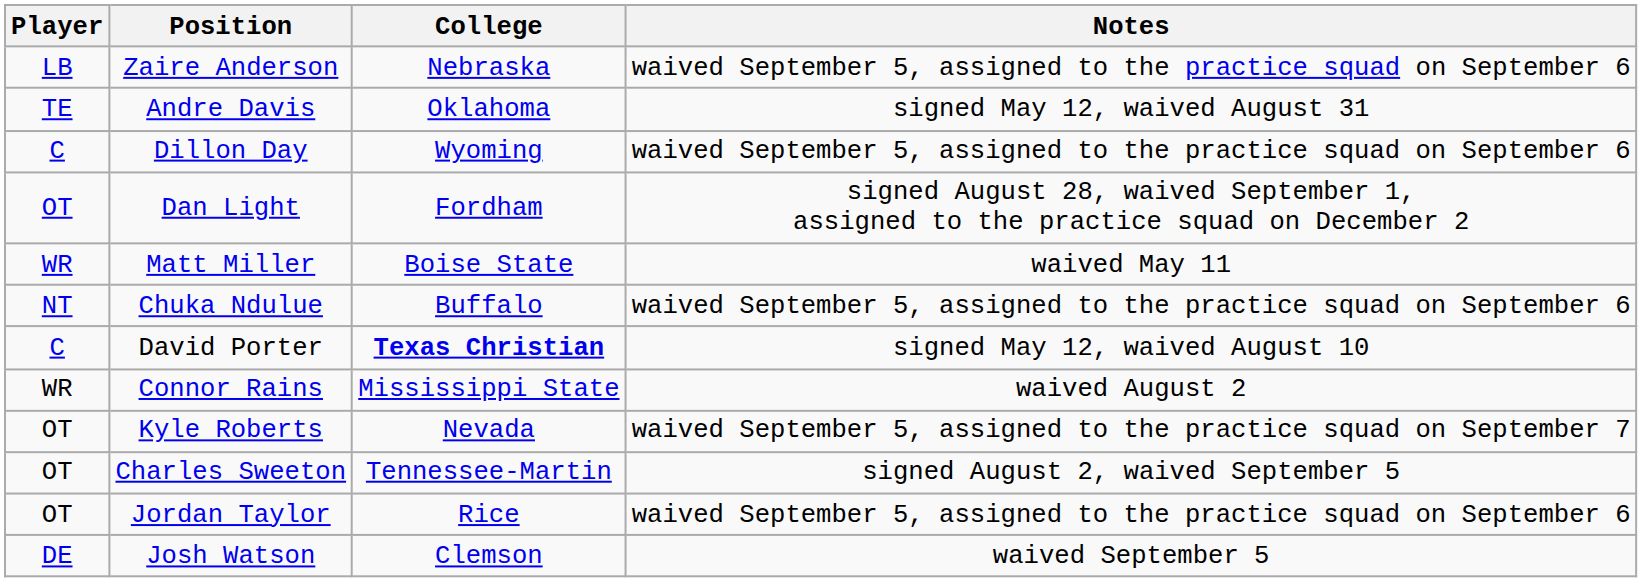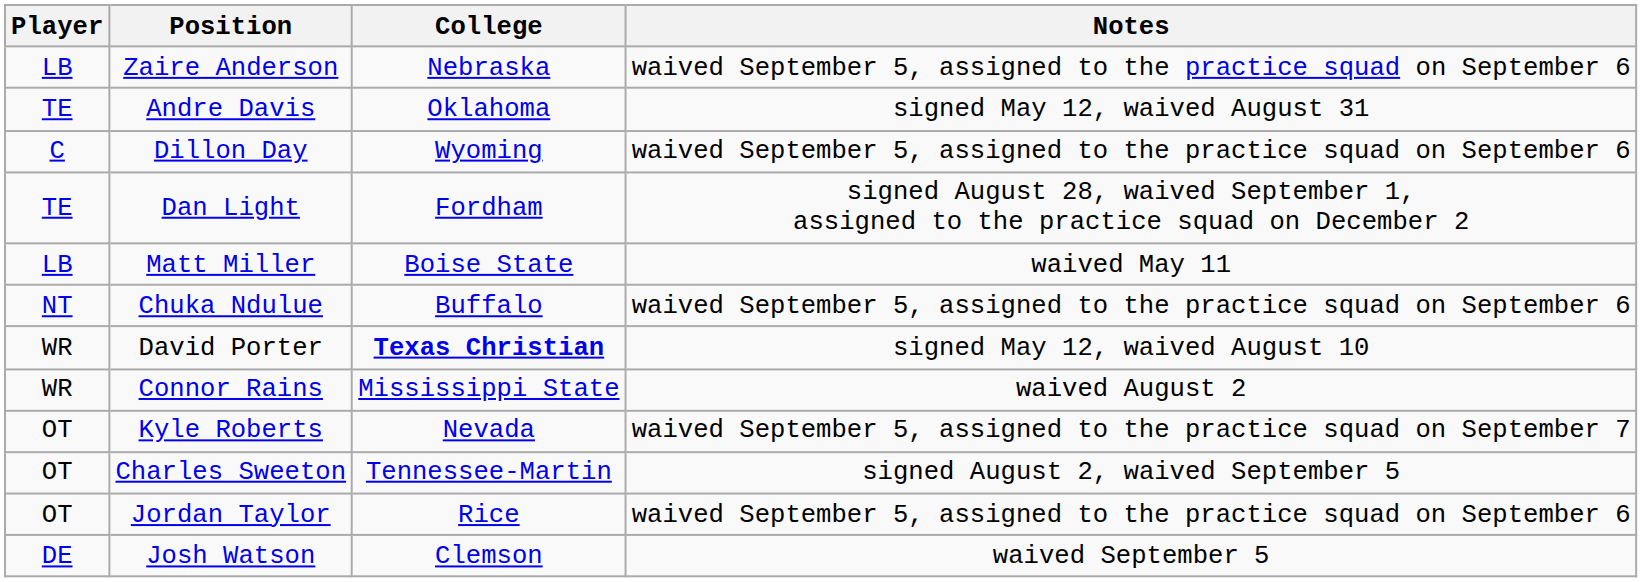(57, 208) OT -> (57, 208) TE
(57, 264) WR -> (57, 264) LB
(57, 348) C -> (57, 348) WR
